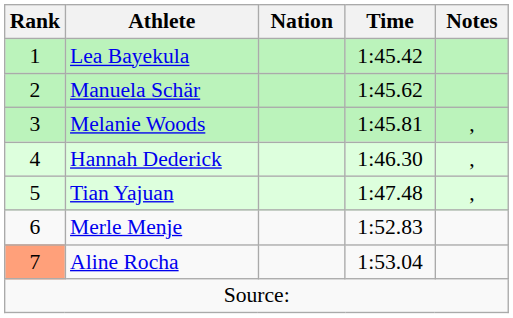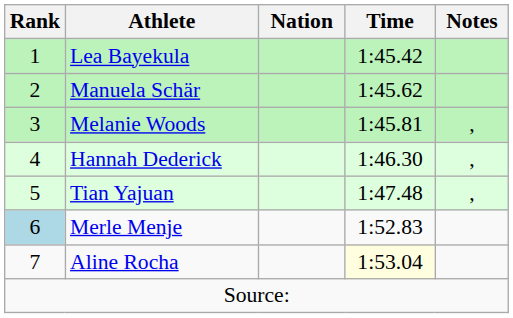(35, 227) no background -> (35, 227) lightblue background
(35, 261) lightsalmon background -> (35, 261) no background
(390, 261) no background -> (390, 261) lightyellow background
